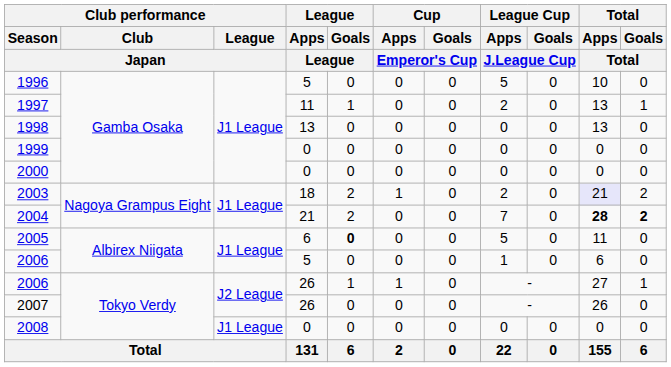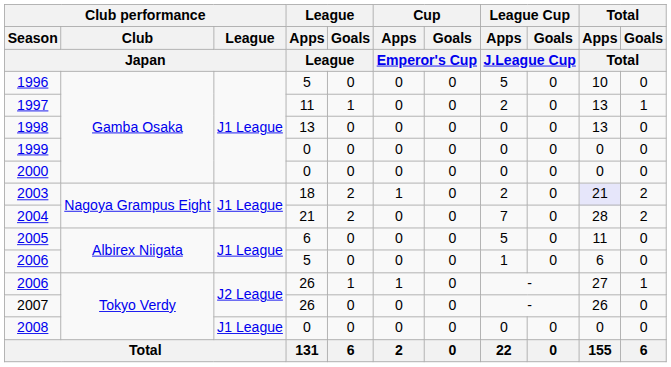(600, 216) bold -> (600, 216) normal
(644, 216) bold -> (644, 216) normal
(351, 238) bold -> (351, 238) normal
